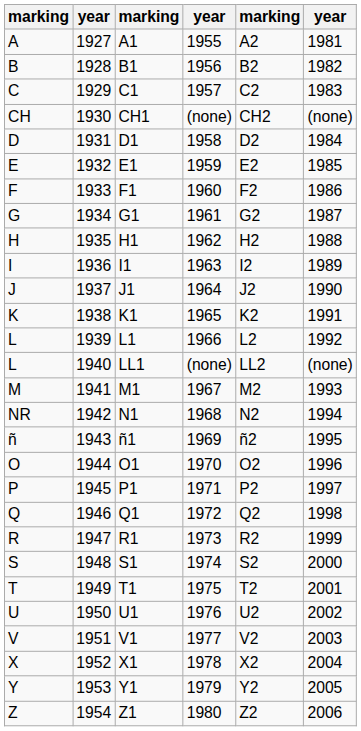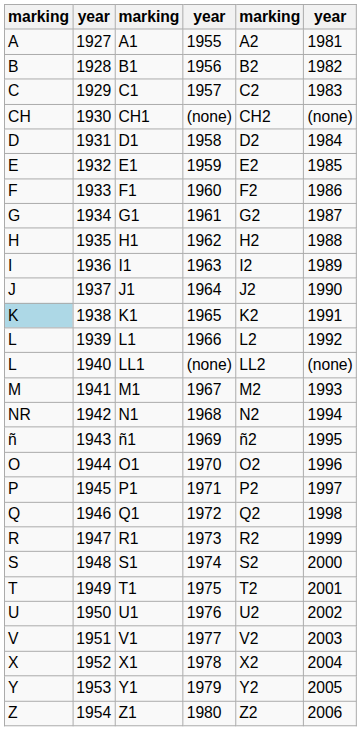(13, 315) no background -> (13, 315) lightblue background
